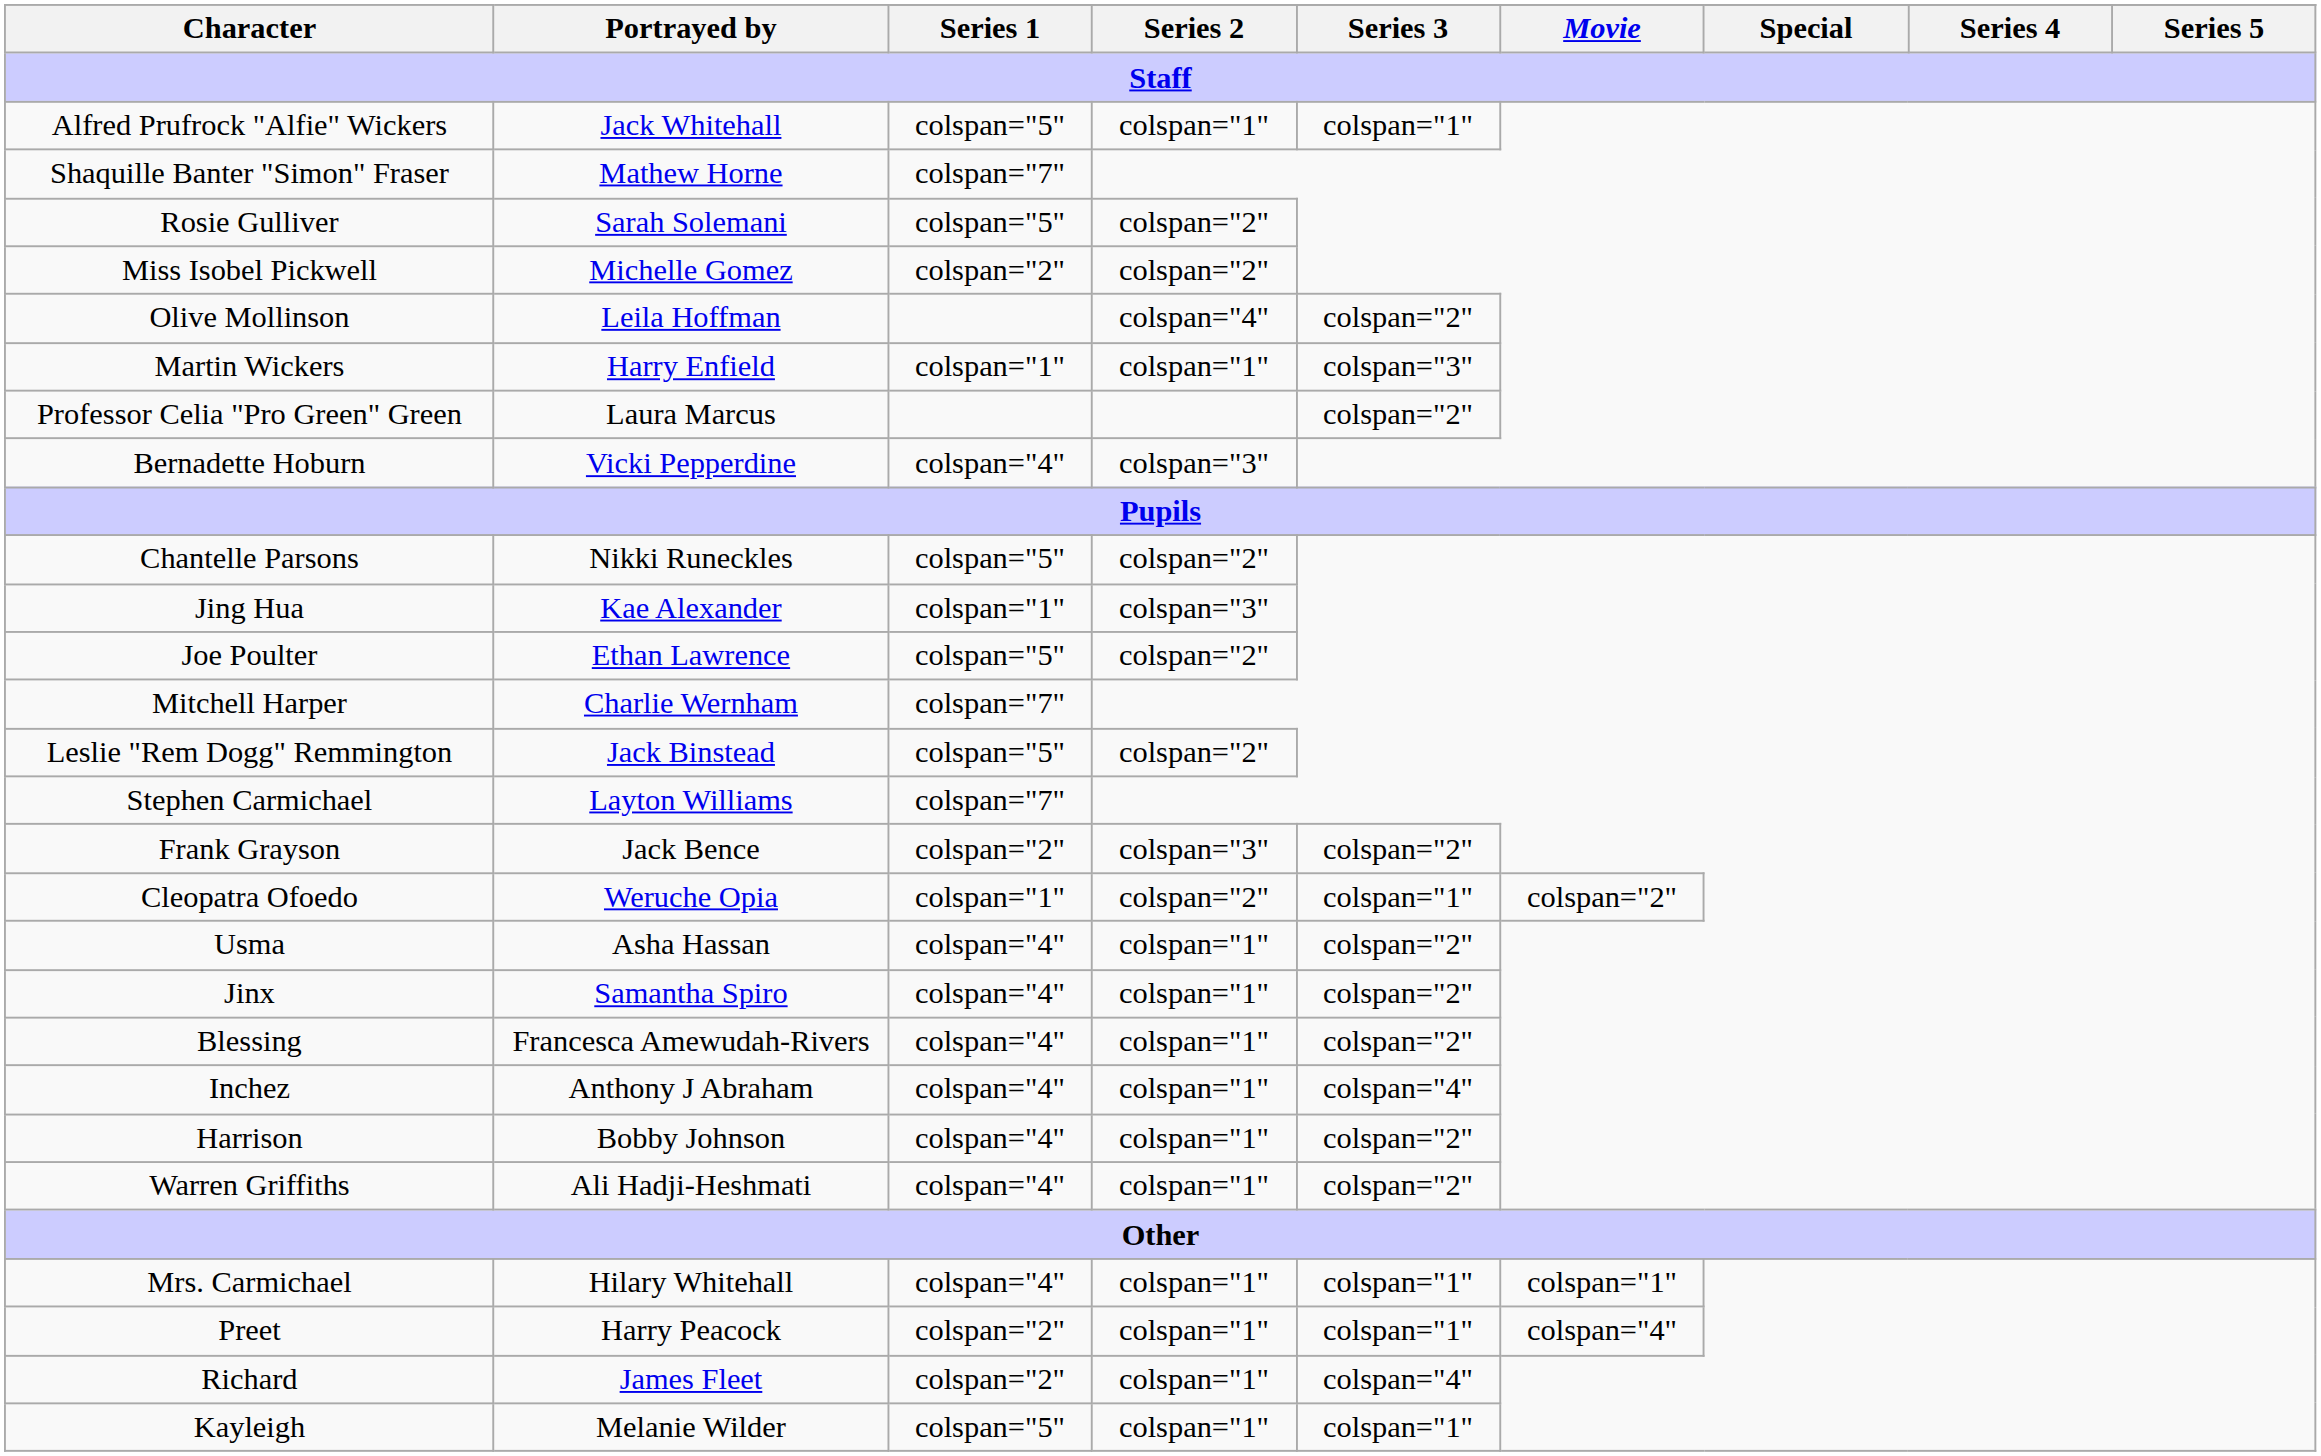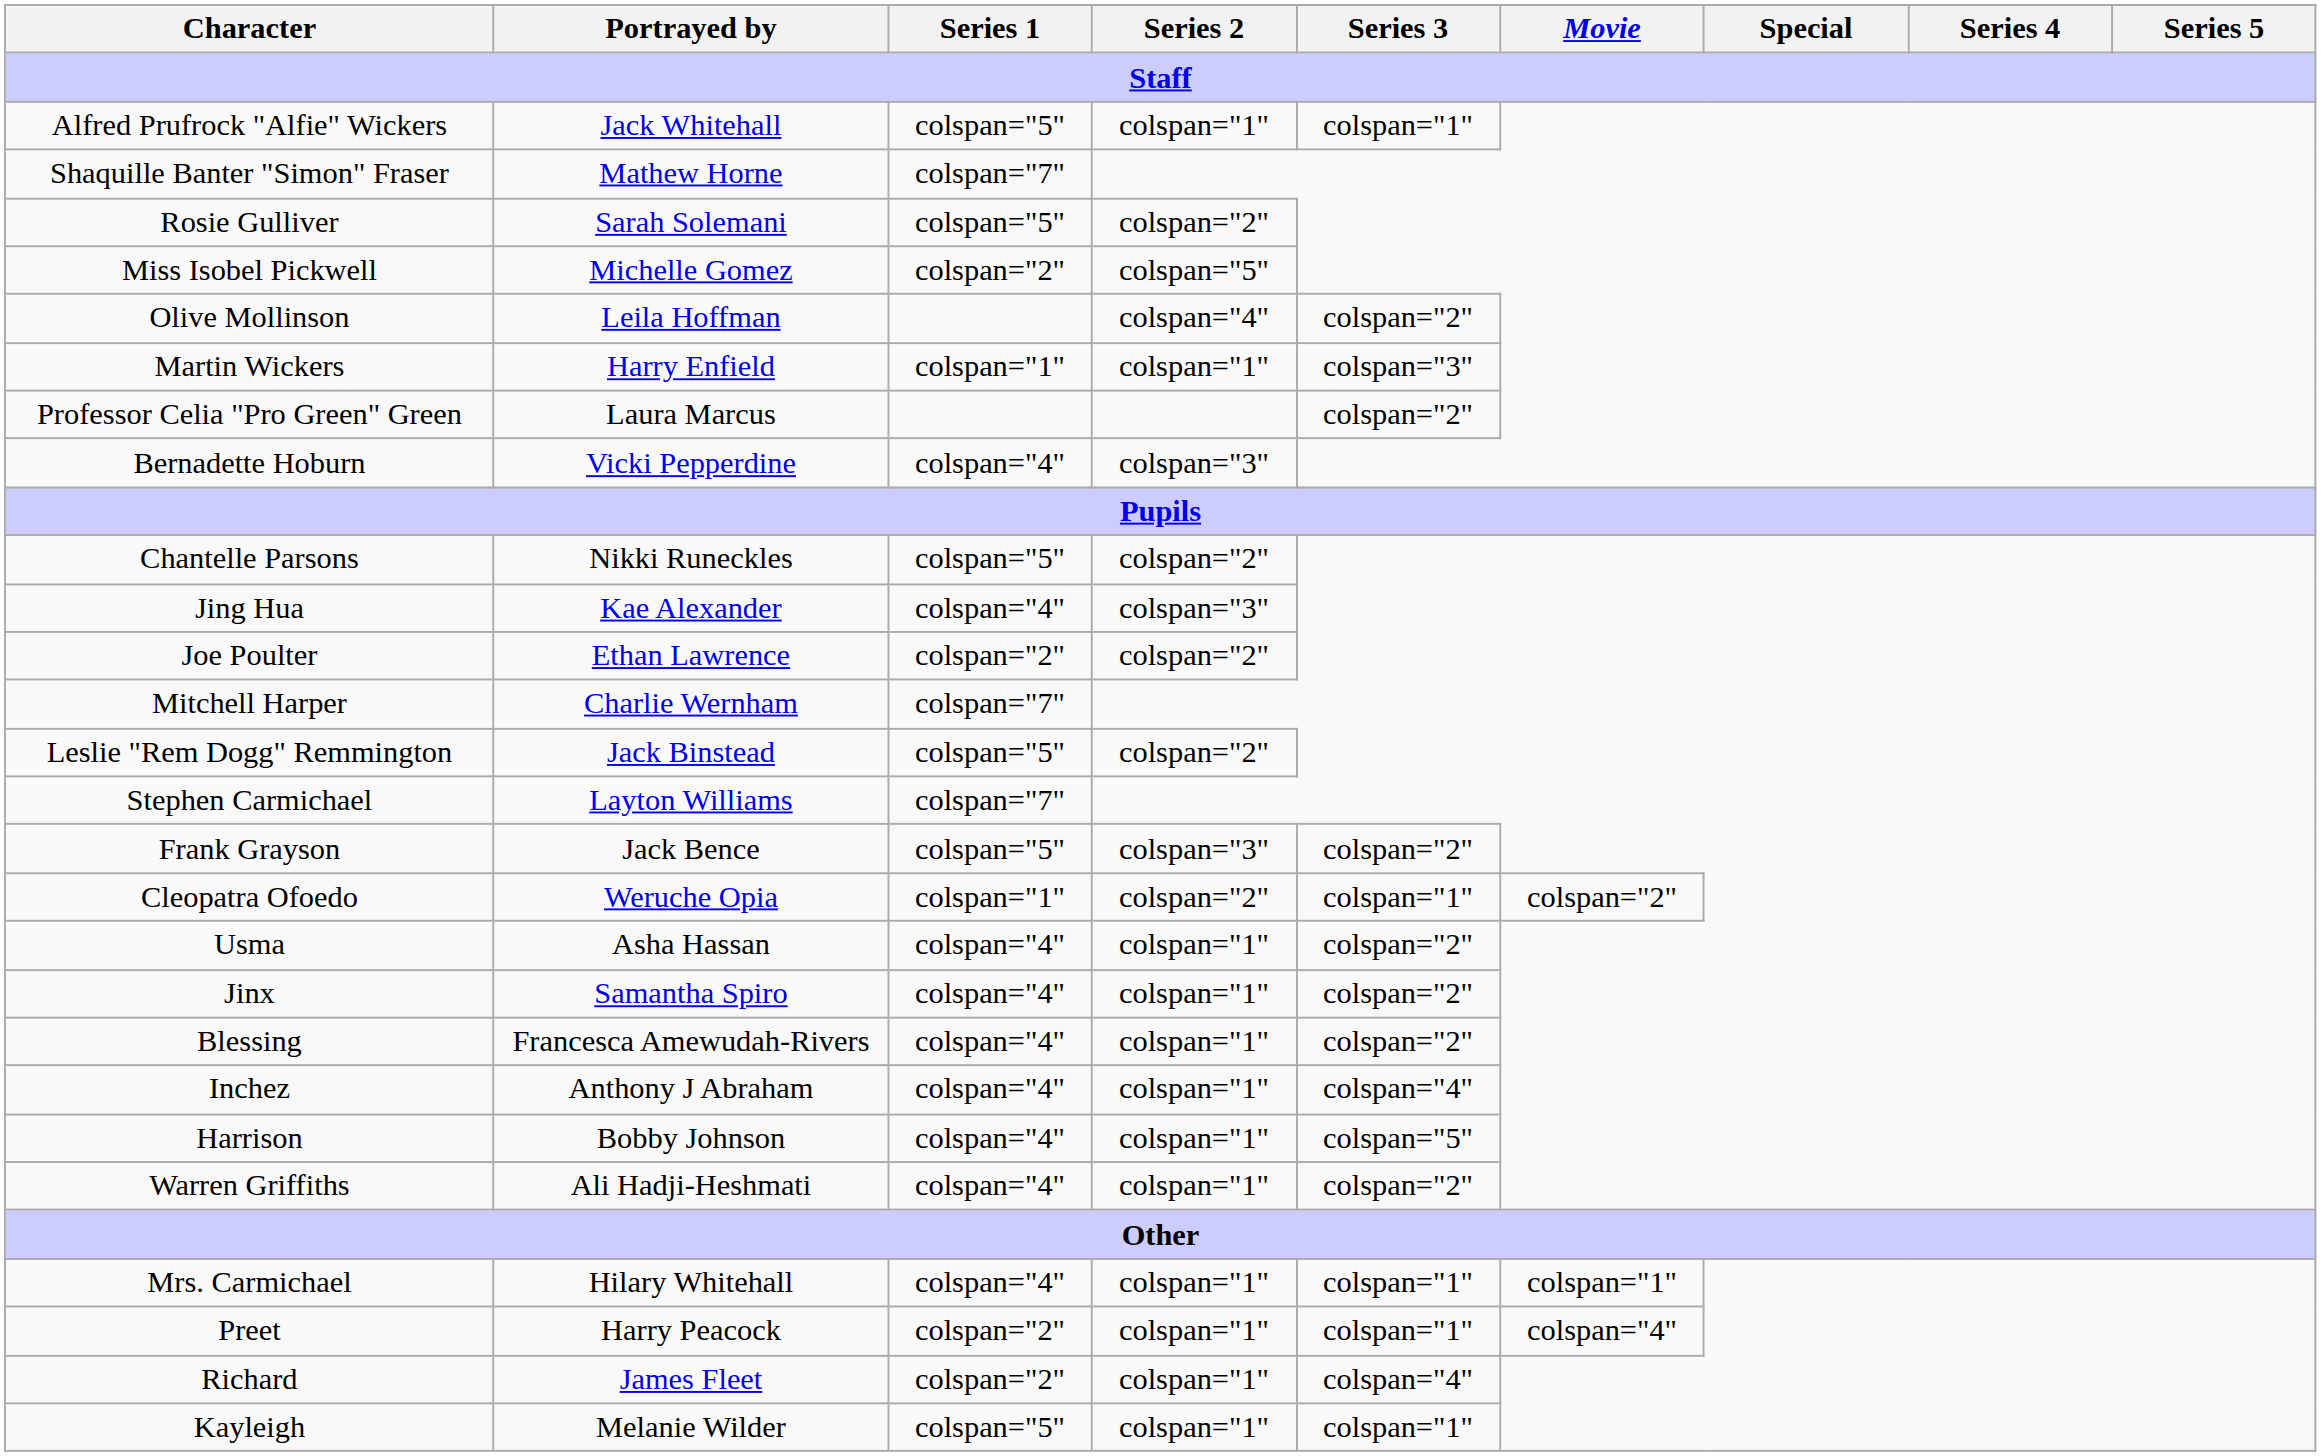(1194, 269) colspan="2" -> (1194, 269) colspan="5"
(990, 607) colspan="1" -> (990, 607) colspan="4"
(990, 655) colspan="5" -> (990, 655) colspan="2"
(990, 848) colspan="2" -> (990, 848) colspan="5"
(1398, 1137) colspan="2" -> (1398, 1137) colspan="5"
